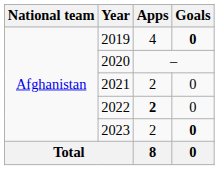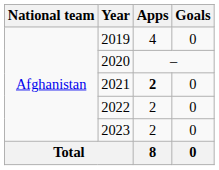(193, 38) bold -> (193, 38) normal
(153, 84) normal -> (153, 84) bold
(153, 107) bold -> (153, 107) normal
(193, 130) bold -> (193, 130) normal
